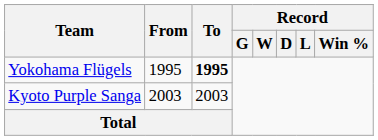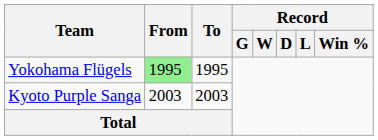(165, 69) no background -> (165, 69) lightgreen background
(212, 69) bold -> (212, 69) normal
